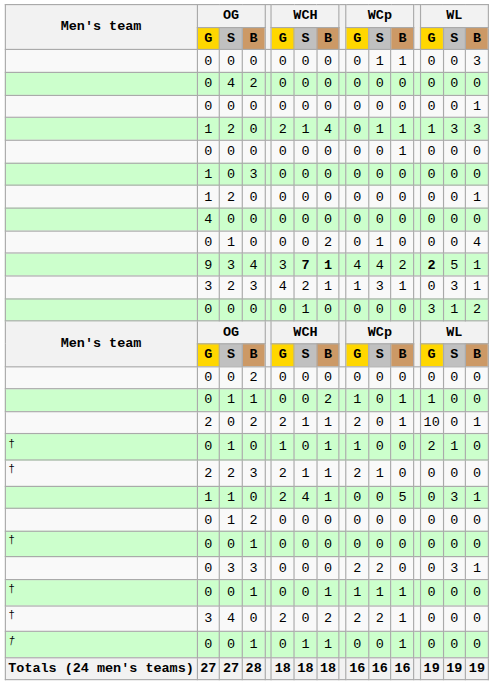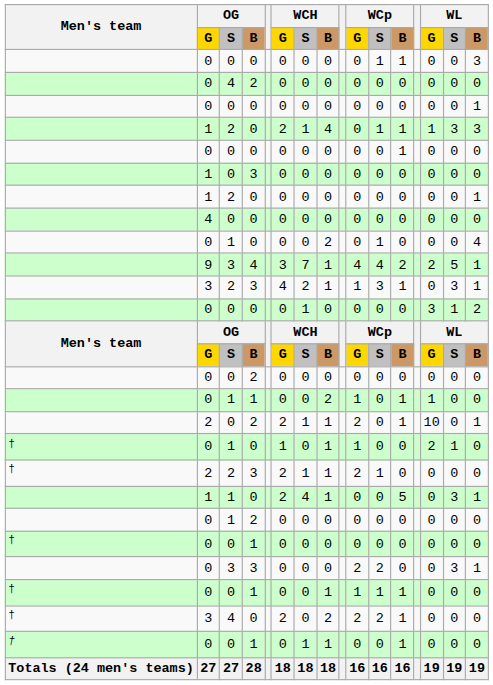(305, 264) bold -> (305, 264) normal
(328, 264) bold -> (328, 264) normal
(432, 264) bold -> (432, 264) normal
